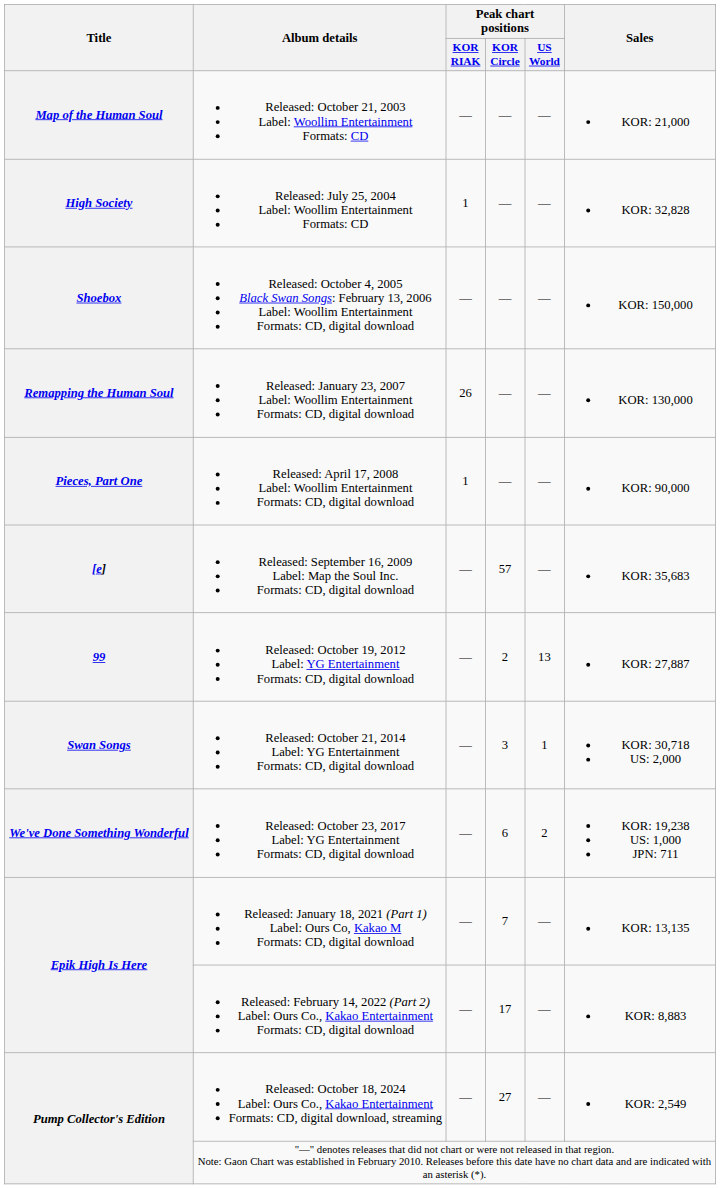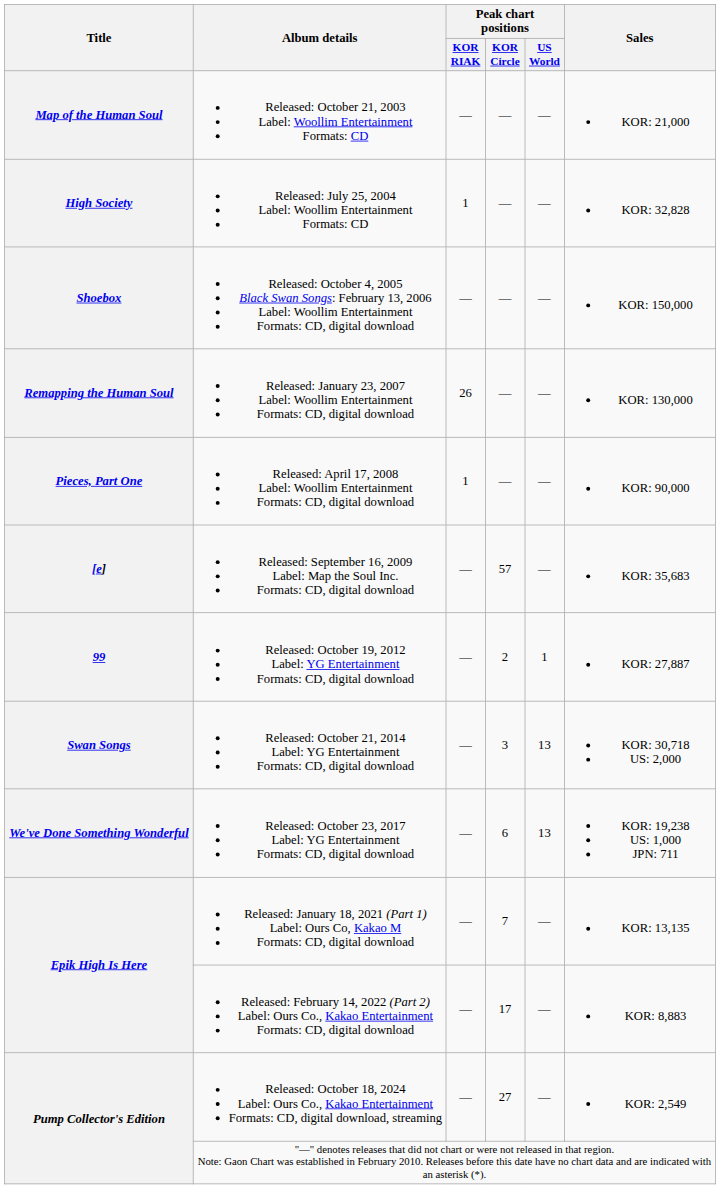(544, 657) 13 -> (544, 657) 1
(544, 745) 1 -> (544, 745) 13
(544, 833) 2 -> (544, 833) 13
